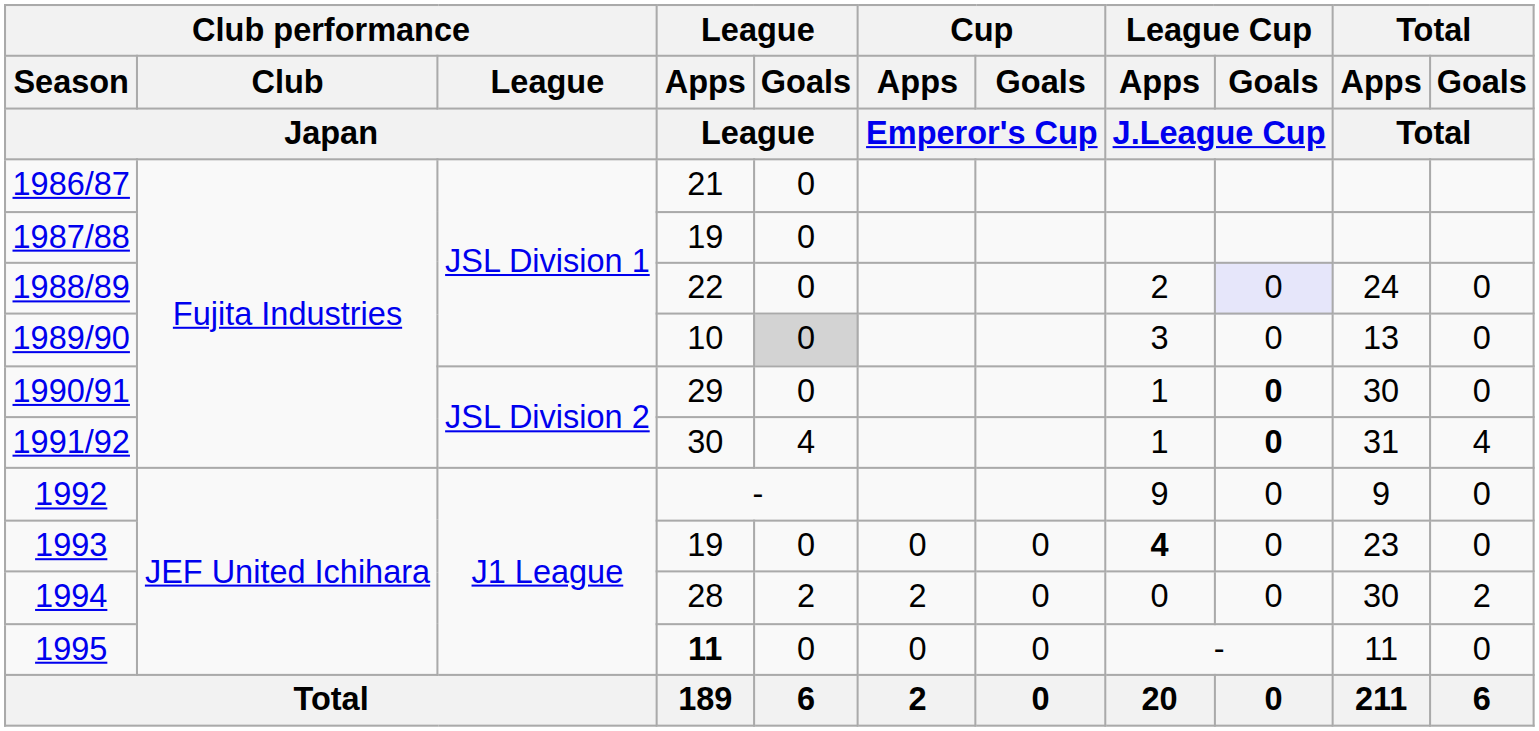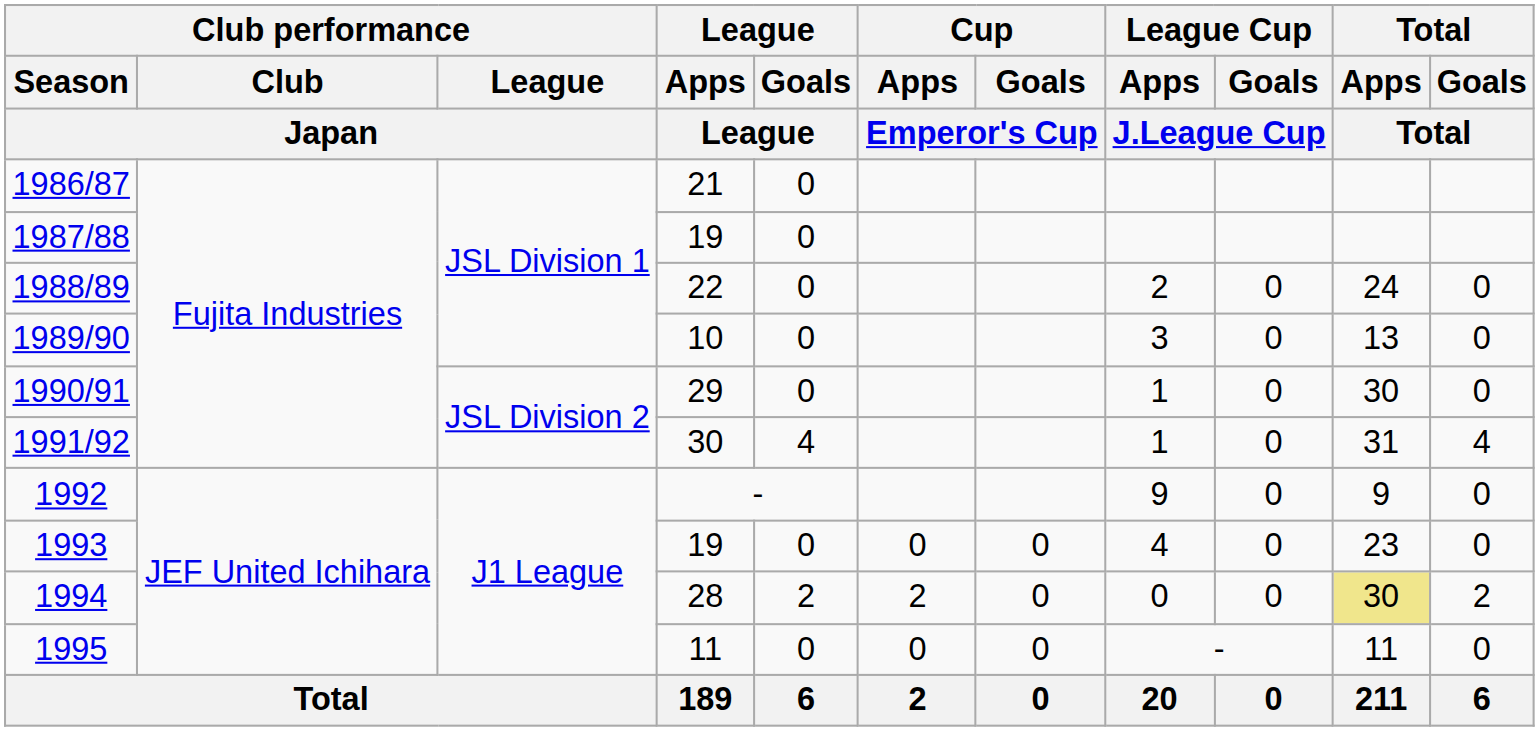(1273, 287) lavender background -> (1273, 287) no background
(806, 339) lightgrey background -> (806, 339) no background
(1273, 390) bold -> (1273, 390) normal
(1273, 442) bold -> (1273, 442) normal
(1159, 545) bold -> (1159, 545) normal
(1381, 596) no background -> (1381, 596) khaki background
(705, 648) bold -> (705, 648) normal
